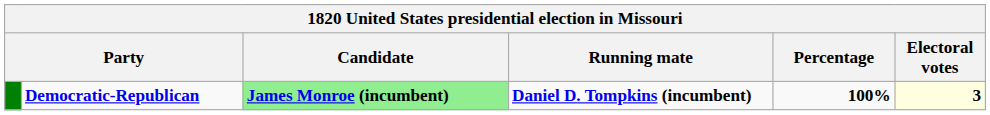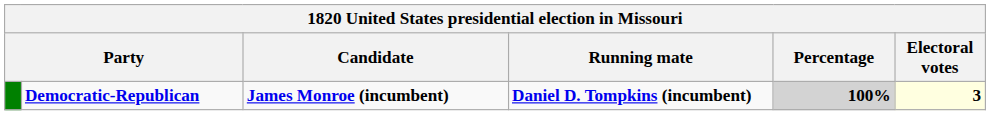(348, 95) lightgreen background -> (348, 95) no background
(869, 95) no background -> (869, 95) lightgrey background
